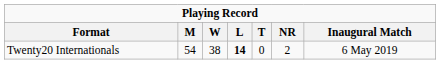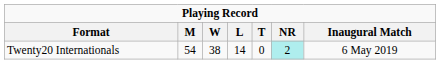(240, 50) bold -> (240, 50) normal
(287, 50) no background -> (287, 50) paleturquoise background
